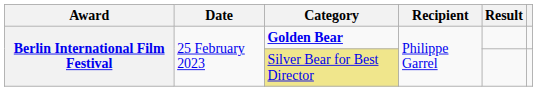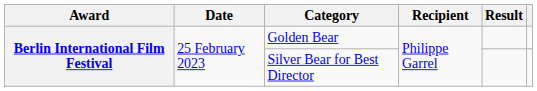(305, 37) bold -> (303, 37) normal
(323, 67) khaki background -> (323, 67) no background
